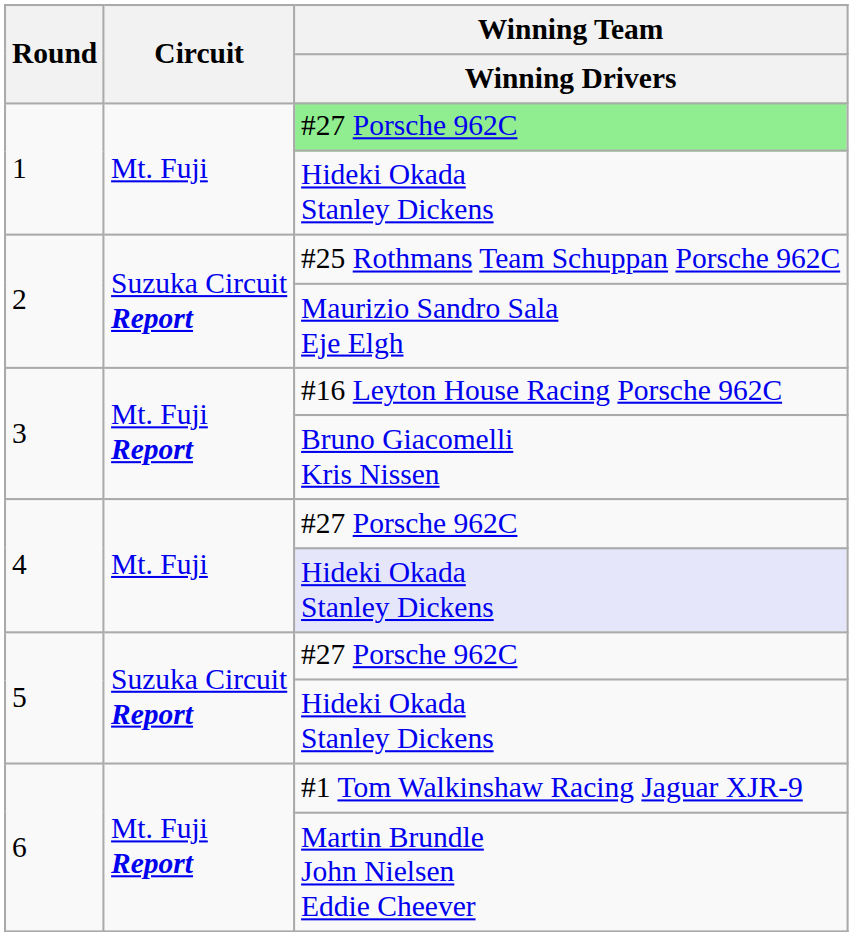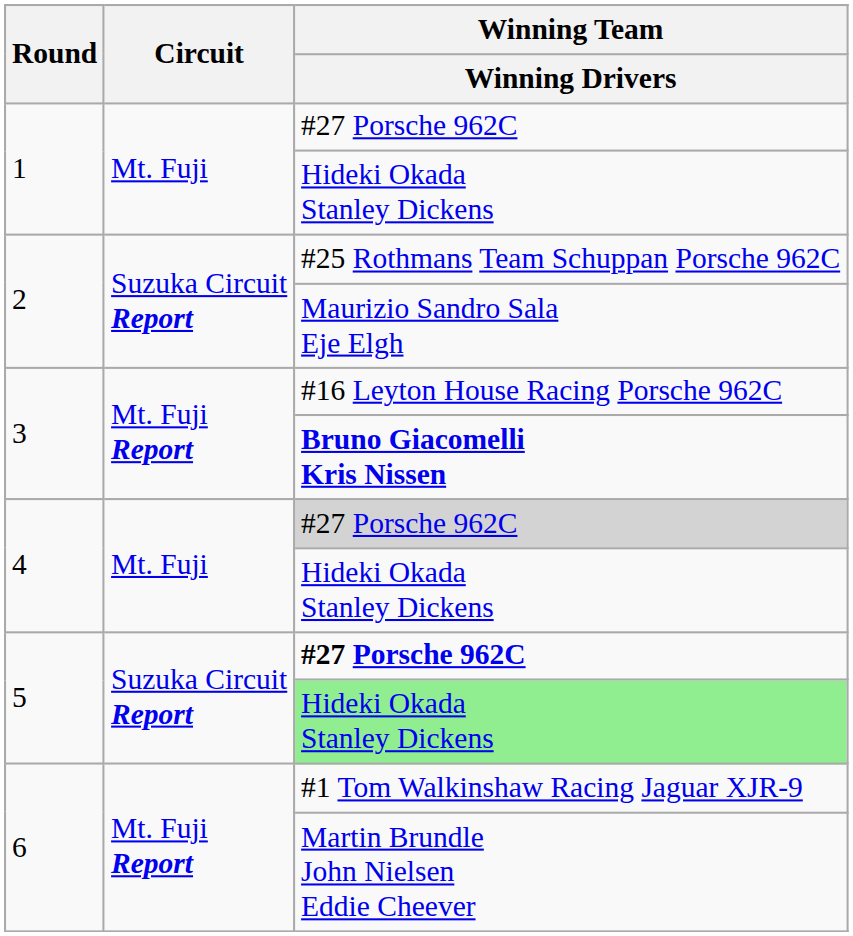(409, 126) lightgreen background -> (409, 126) no background
(407, 457) normal -> (413, 457) bold
(409, 523) no background -> (409, 523) lightgrey background
(397, 589) lavender background -> (397, 589) no background
(409, 655) normal -> (413, 655) bold
(397, 721) no background -> (397, 721) lightgreen background
